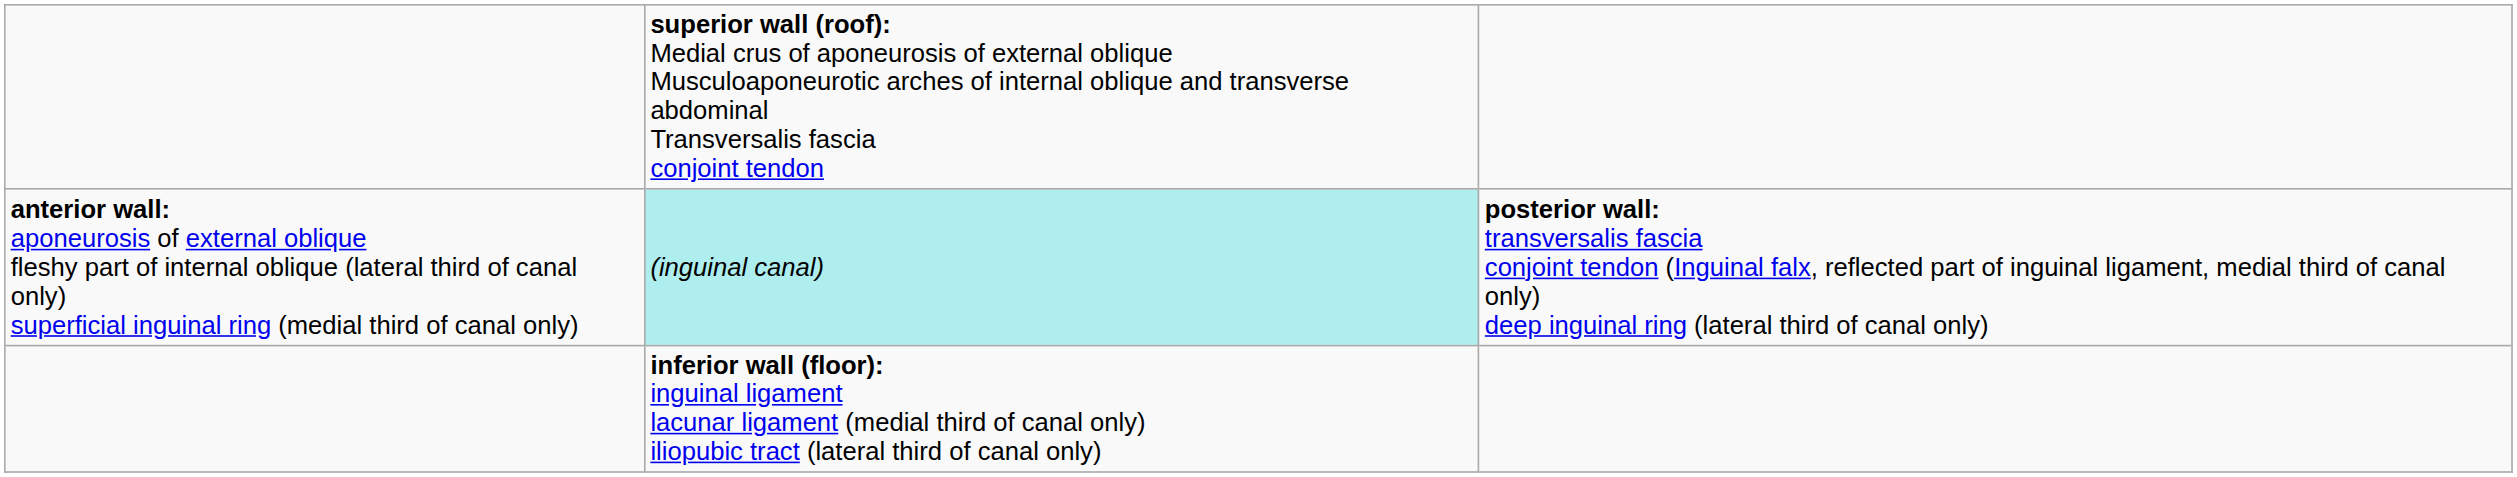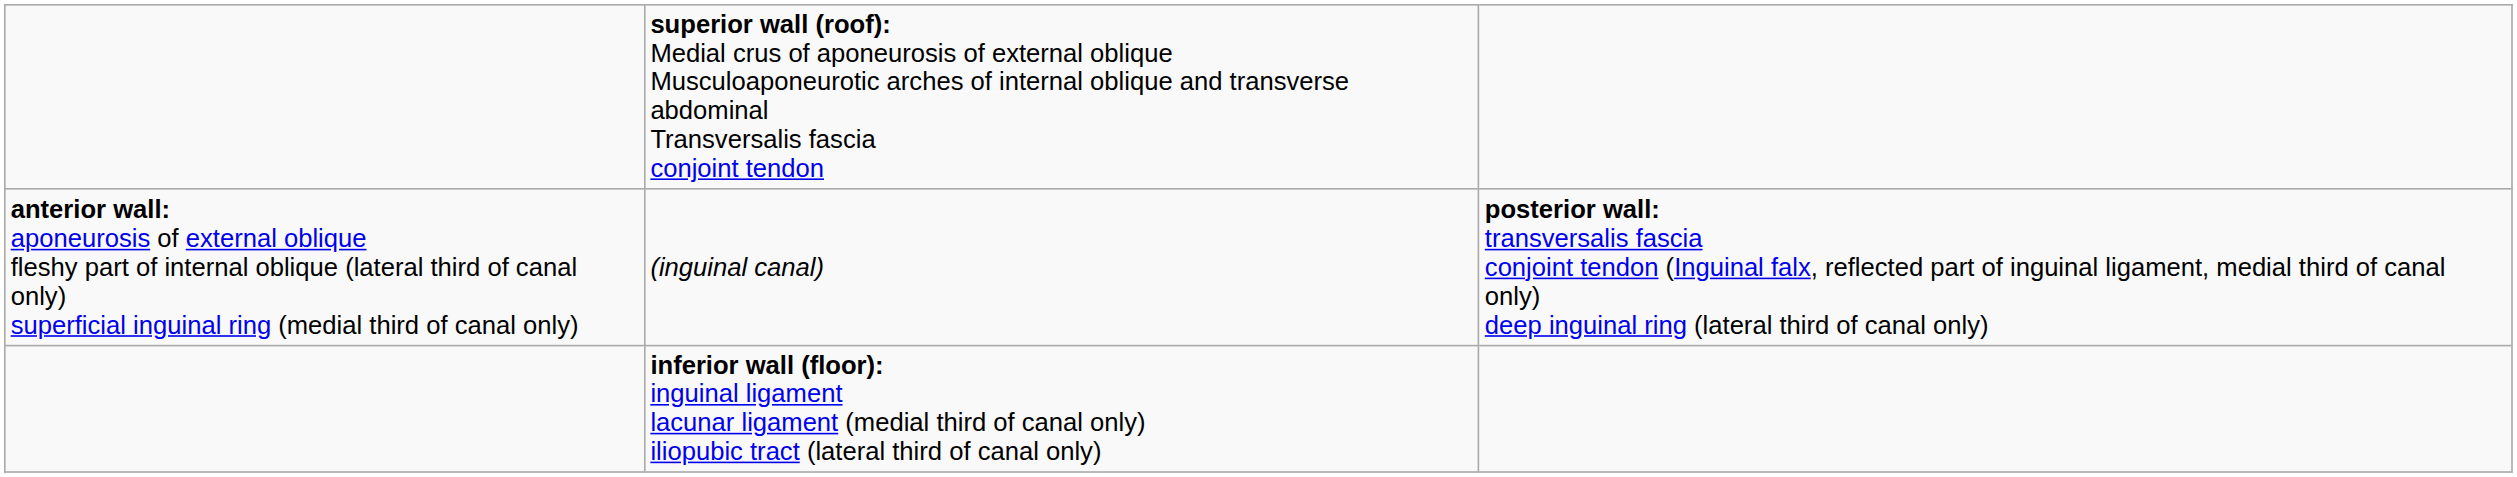(737, 267) paleturquoise background -> (737, 267) no background
